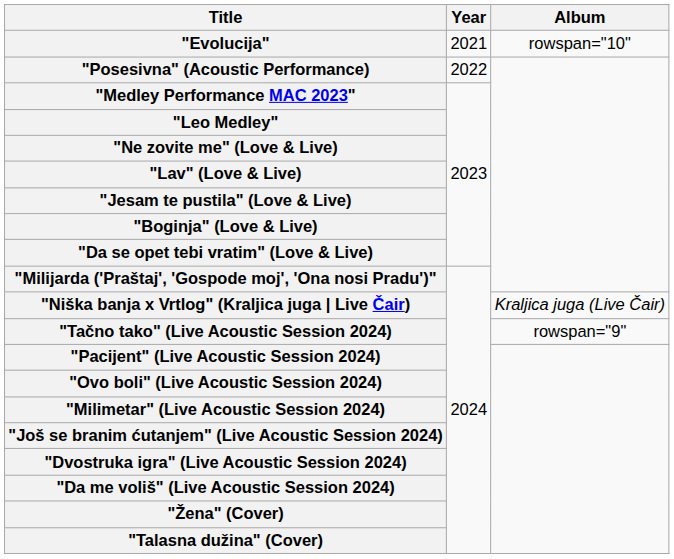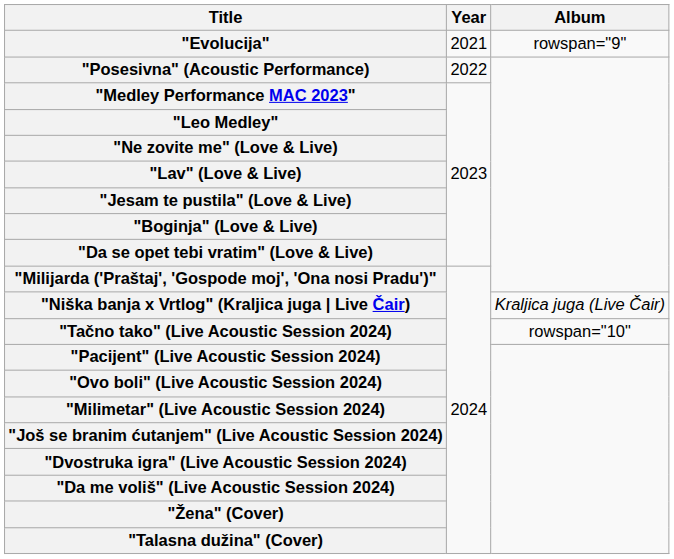(580, 43) rowspan="10" -> (580, 43) rowspan="9"
(580, 331) rowspan="9" -> (580, 331) rowspan="10"
